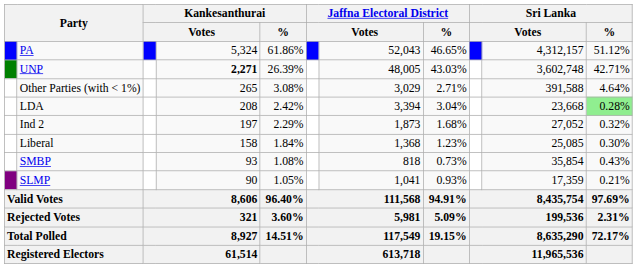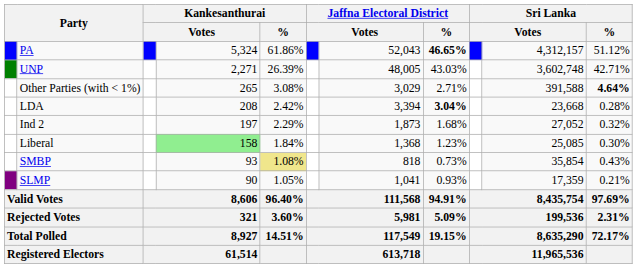(449, 50) normal -> (448, 50) bold
(244, 69) bold -> (244, 69) normal
(615, 87) normal -> (614, 87) bold
(452, 106) normal -> (451, 106) bold
(615, 106) lightgreen background -> (615, 106) no background
(249, 143) no background -> (249, 143) lightgreen background
(288, 161) no background -> (288, 161) khaki background
